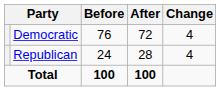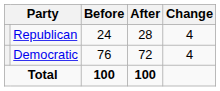rows swapped: (46, 34) <-> (45, 55)
